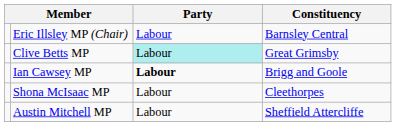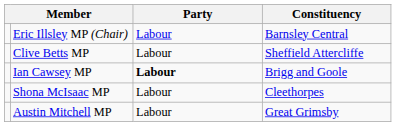(154, 53) paleturquoise background -> (154, 53) no background
(302, 53) Great Grimsby -> (314, 53) Sheffield Attercliffe
(314, 111) Sheffield Attercliffe -> (302, 111) Great Grimsby
